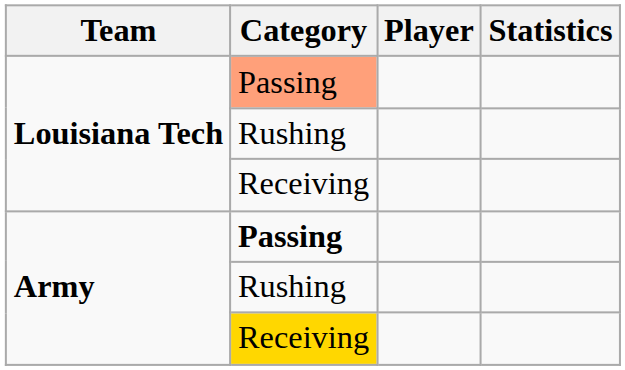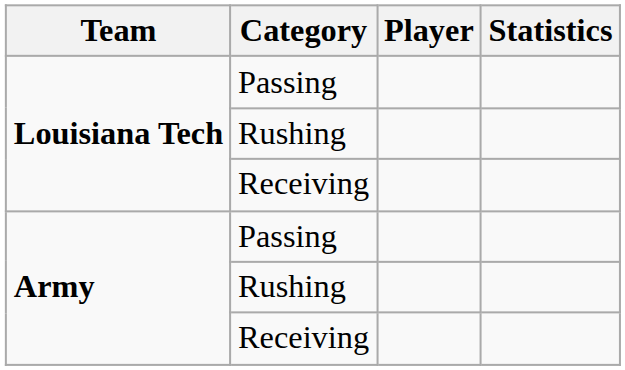(287, 81) lightsalmon background -> (287, 81) no background
(290, 235) bold -> (287, 235) normal
(304, 337) gold background -> (304, 337) no background
